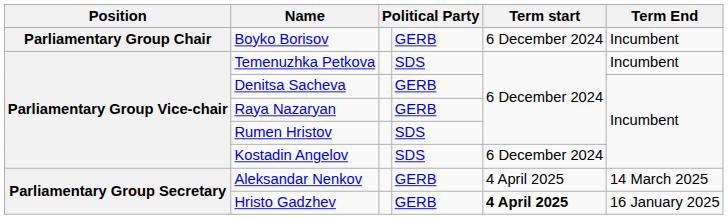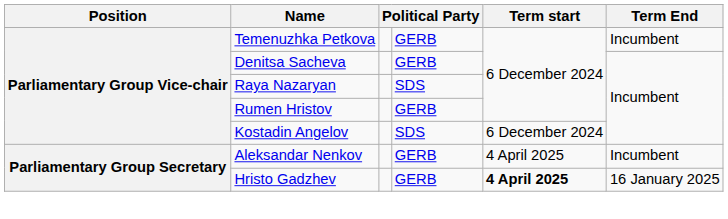- row: (281, 39)
(410, 62) SDS -> (416, 39) GERB
(416, 109) GERB -> (410, 86) SDS
(410, 132) SDS -> (416, 109) GERB
(659, 179) 14 March 2025 -> (644, 156) Incumbent
